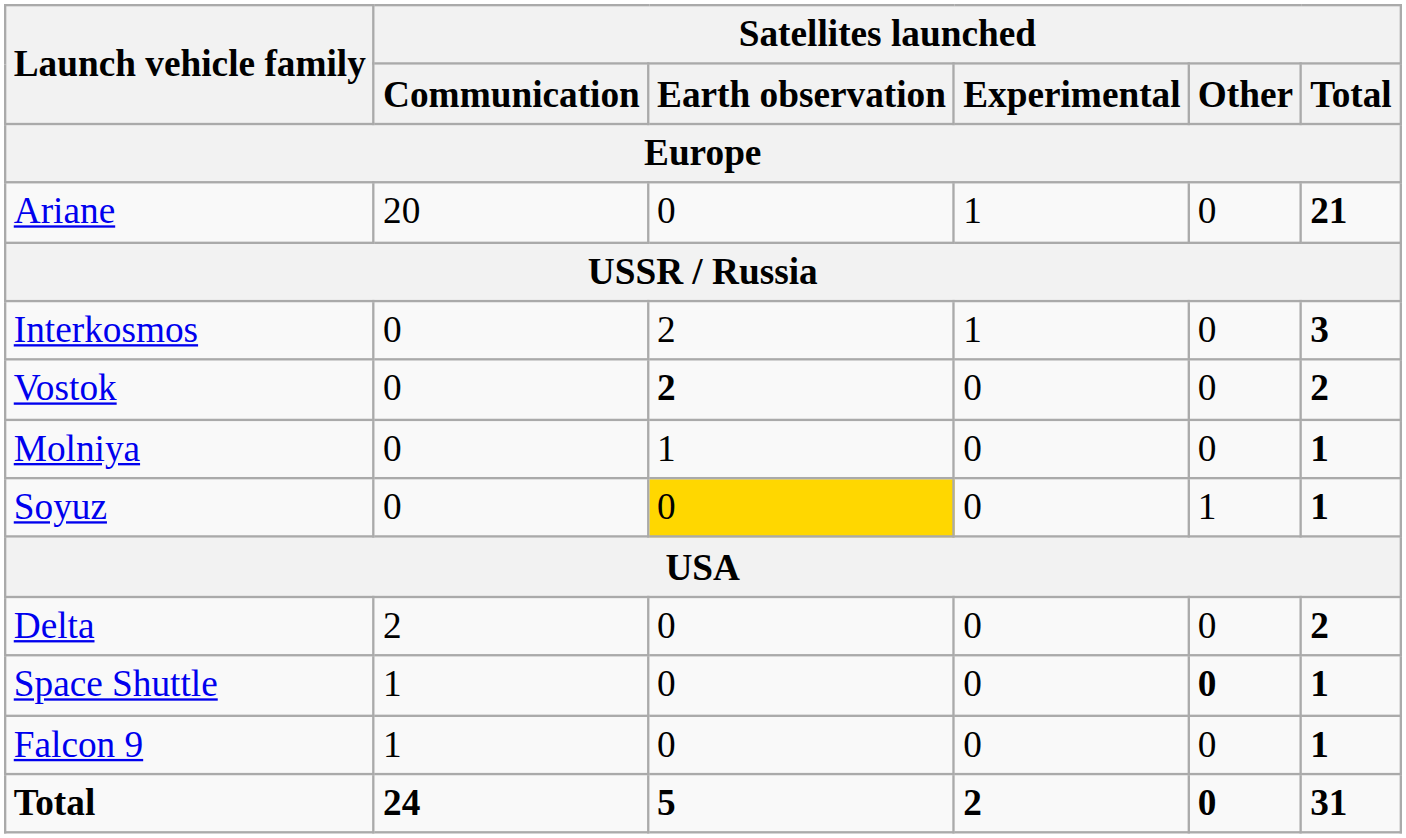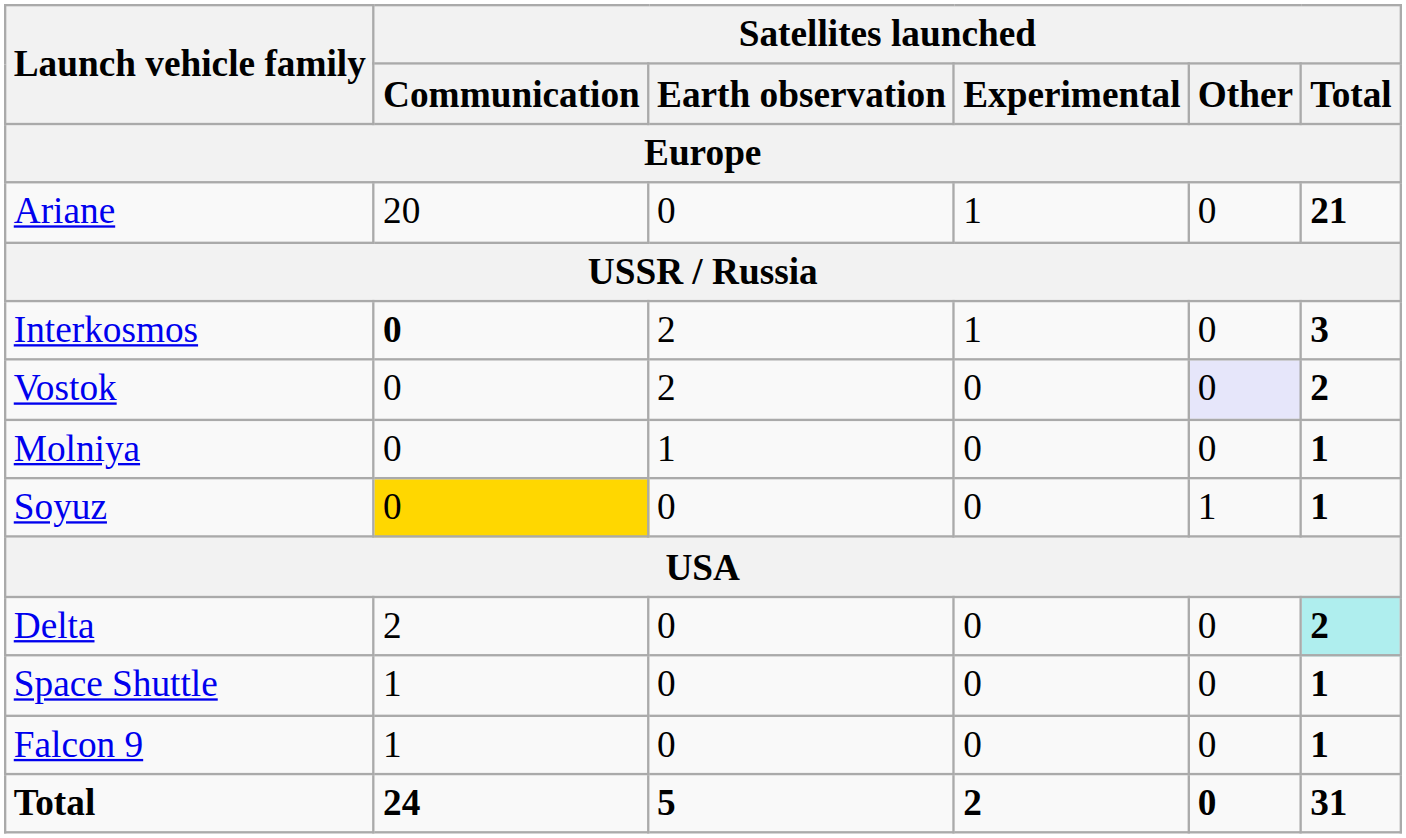(392, 329) normal -> (392, 329) bold
(666, 388) bold -> (666, 388) normal
(1207, 388) no background -> (1207, 388) lavender background
(392, 507) no background -> (392, 507) gold background
(666, 507) gold background -> (666, 507) no background
(1320, 625) no background -> (1320, 625) paleturquoise background
(1207, 684) bold -> (1207, 684) normal
